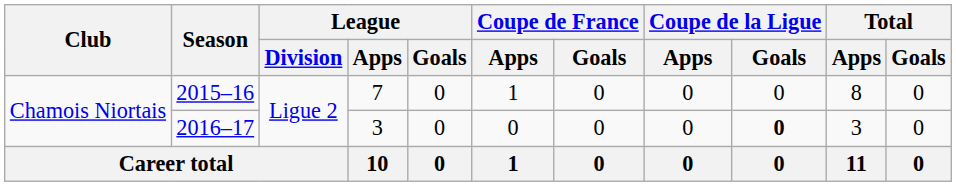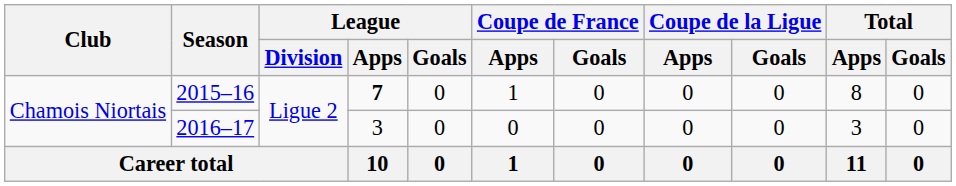(377, 92) normal -> (377, 92) bold
(779, 127) bold -> (779, 127) normal
